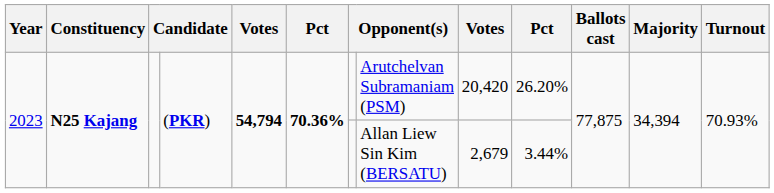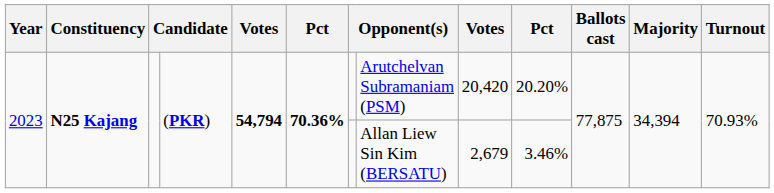(542, 86) 26.20% -> (542, 86) 20.20%
(546, 153) 3.44% -> (546, 153) 3.46%
